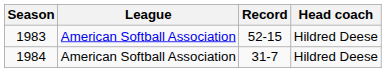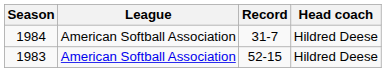rows swapped: (31, 36) <-> (31, 57)
